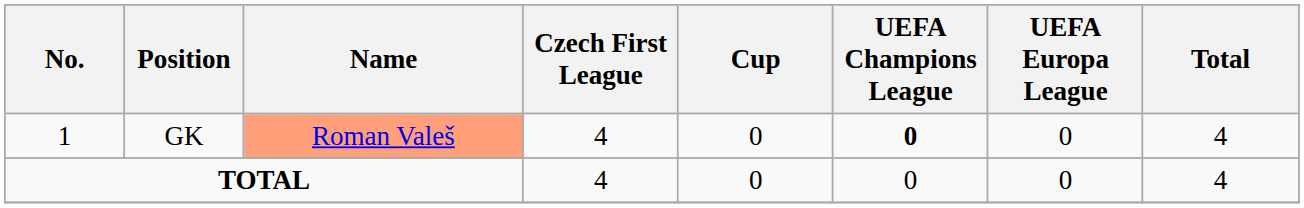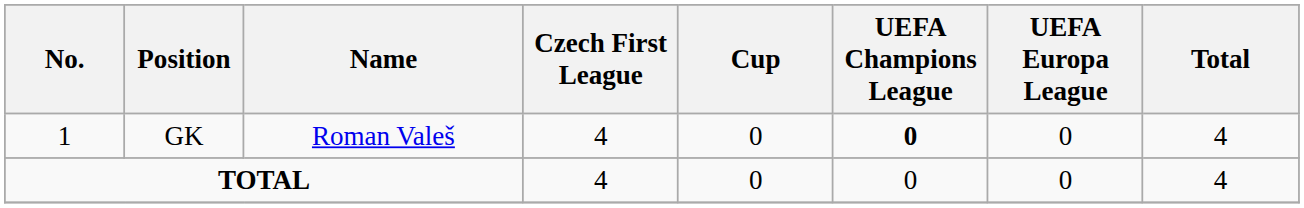(383, 135) lightsalmon background -> (383, 135) no background
